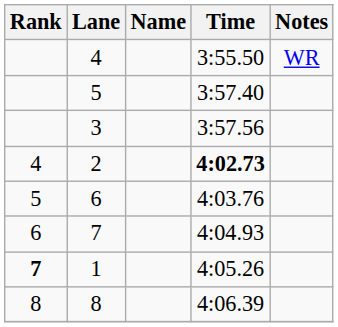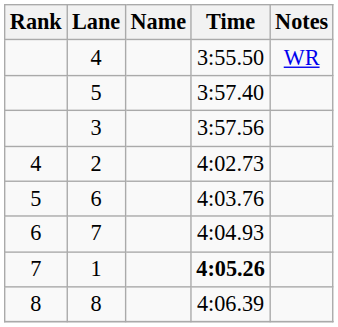(231, 163) bold -> (231, 163) normal
(36, 269) bold -> (36, 269) normal
(231, 269) normal -> (231, 269) bold
